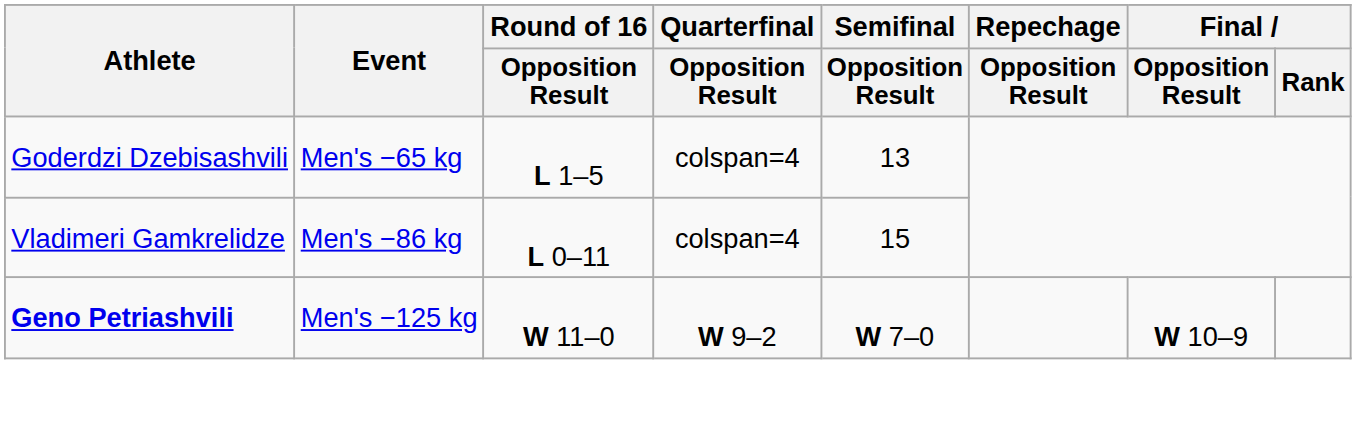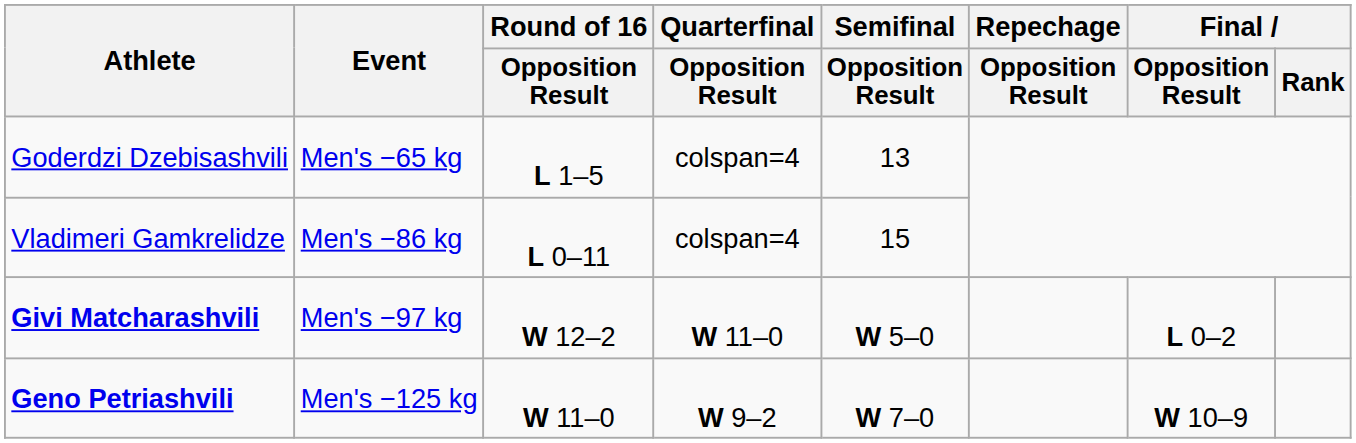+ row: (135, 318)
